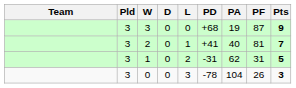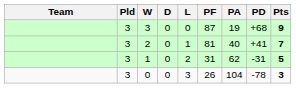columns swapped: (259, 12) <-> (210, 12)
